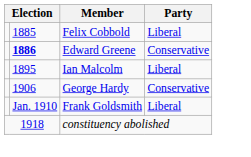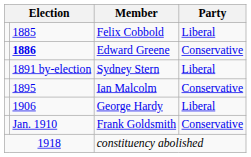+ row: (128, 69)
(164, 69) Liberal -> (212, 87) Conservative
(178, 87) Conservative -> (198, 106) Liberal
(164, 106) Liberal -> (212, 124) Conservative
